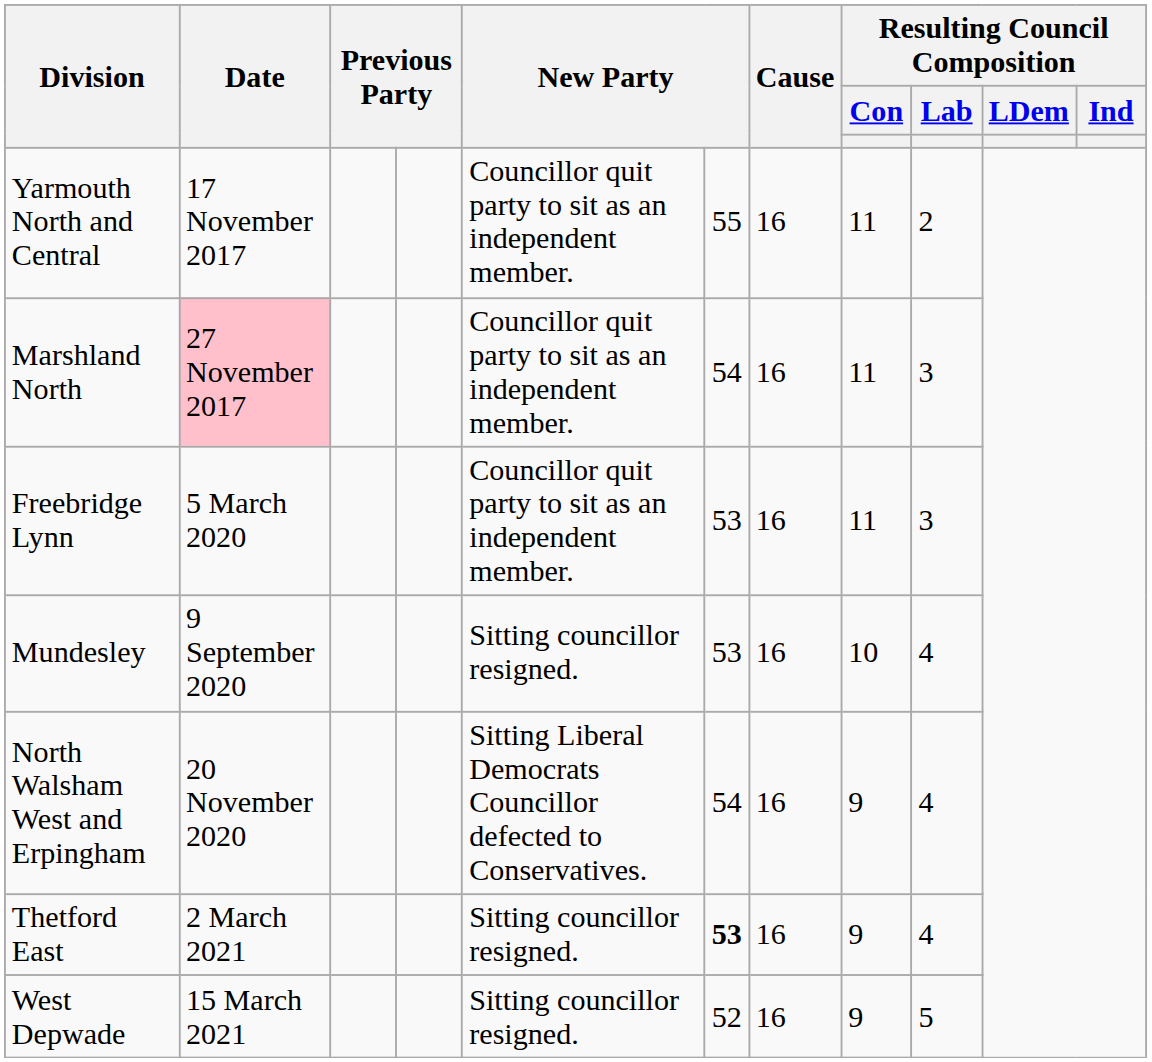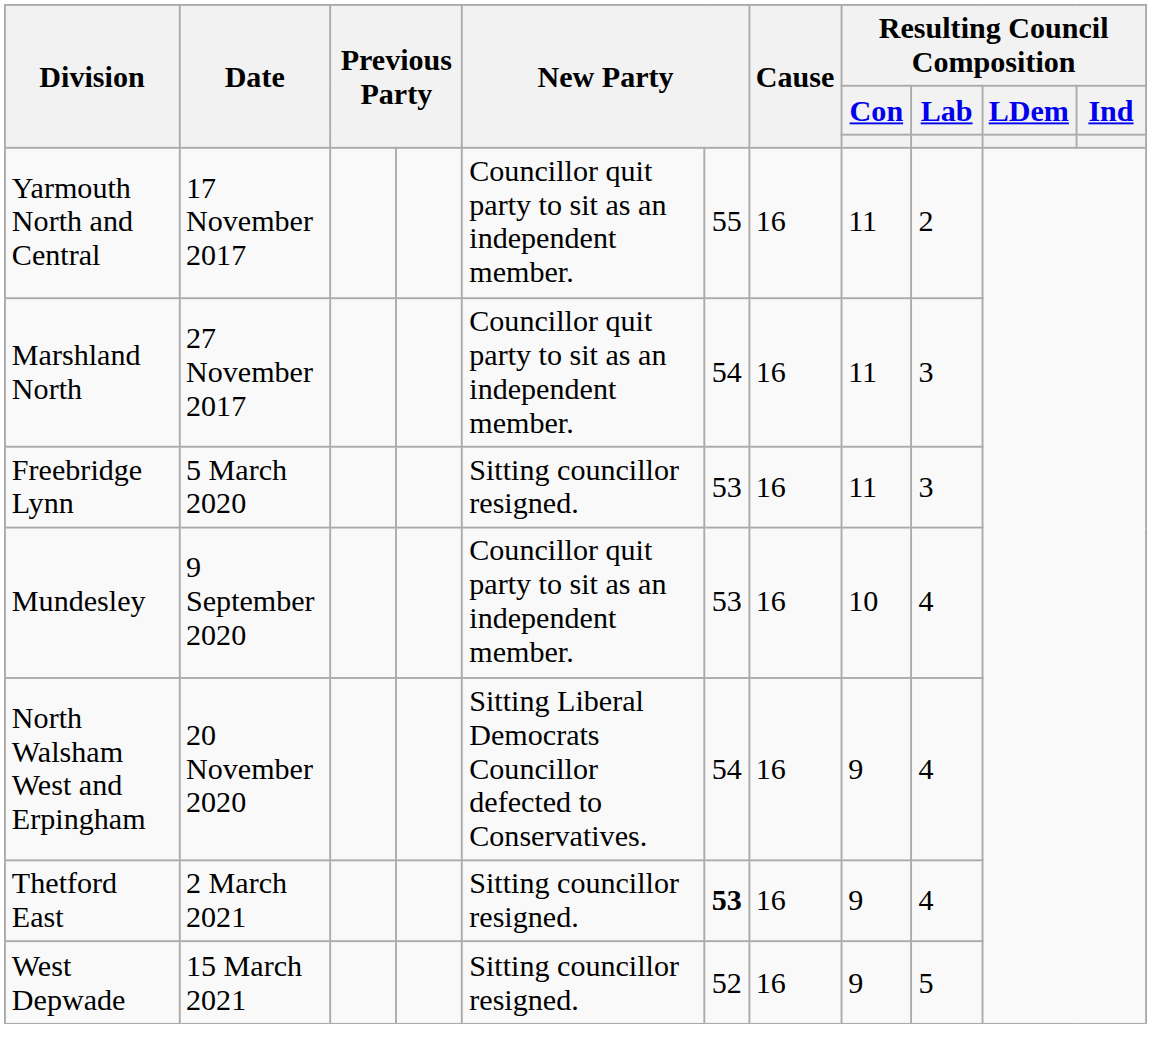(249, 371) pink background -> (249, 371) no background
(568, 520) Councillor quit party to sit as an independent member. -> (574, 486) Sitting councillor resigned.
(574, 652) Sitting councillor resigned. -> (568, 602) Councillor quit party to sit as an independent member.
